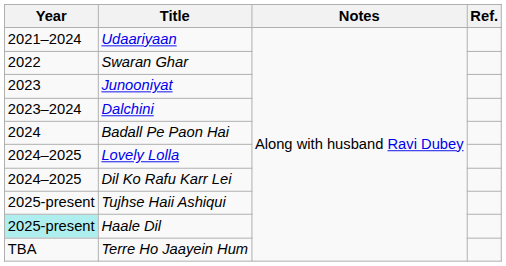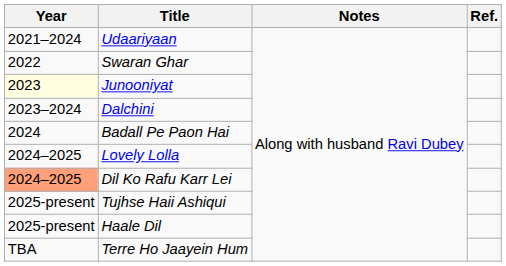(24, 86) no background -> (24, 86) lightyellow background
(45, 179) no background -> (45, 179) lightsalmon background
(51, 226) paleturquoise background -> (51, 226) no background
